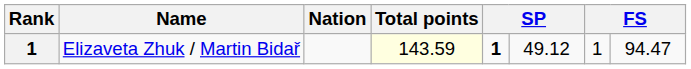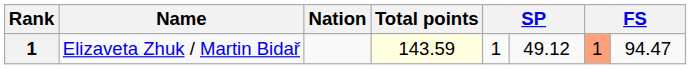(496, 48) bold -> (496, 48) normal
(597, 48) no background -> (597, 48) lightsalmon background
